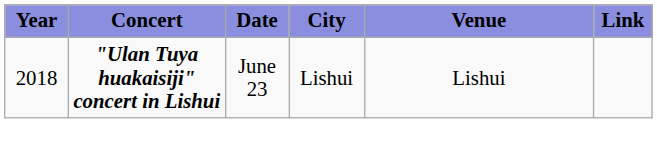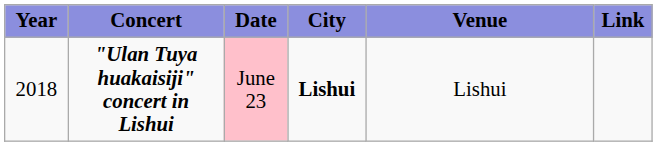(257, 77) no background -> (256, 89) pink background
(327, 77) normal -> (327, 89) bold
